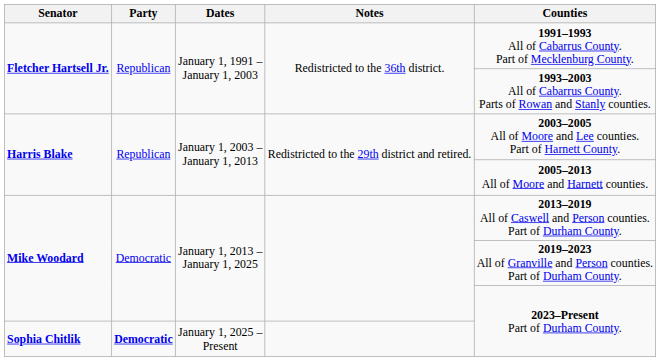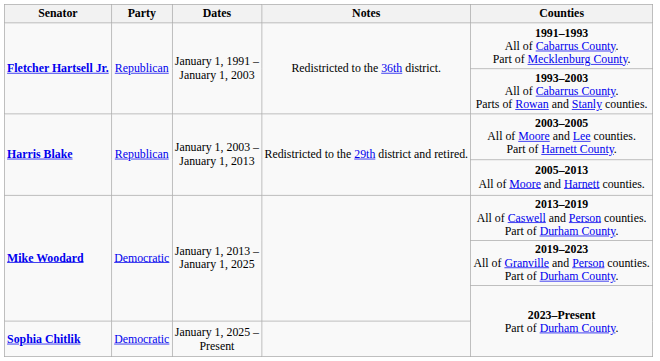(143, 339) bold -> (142, 339) normal
